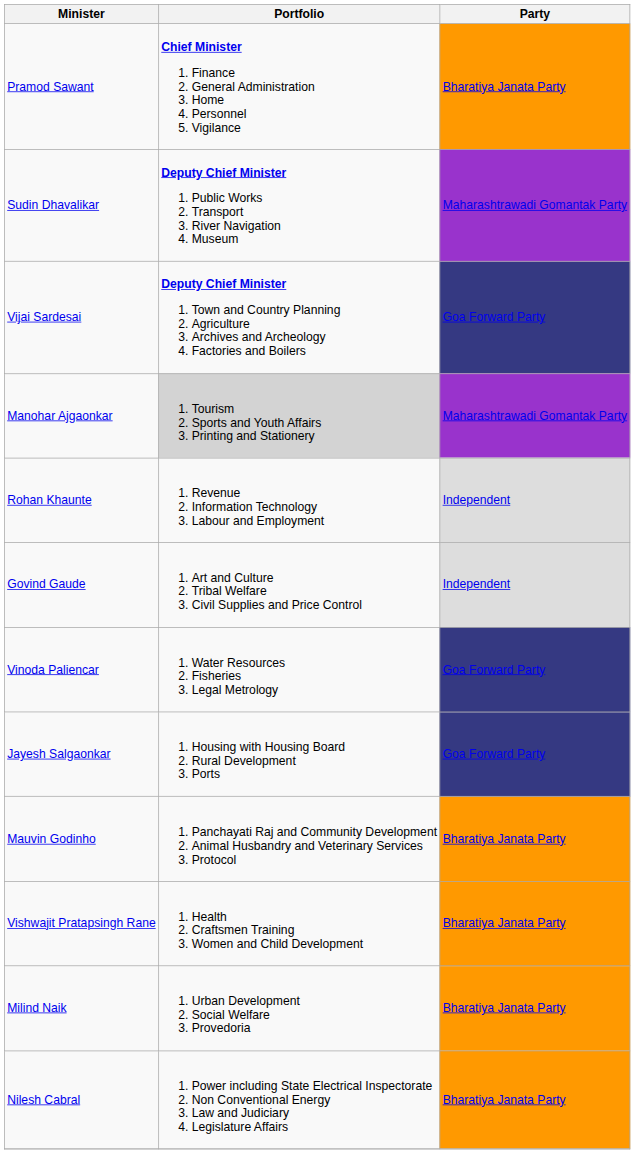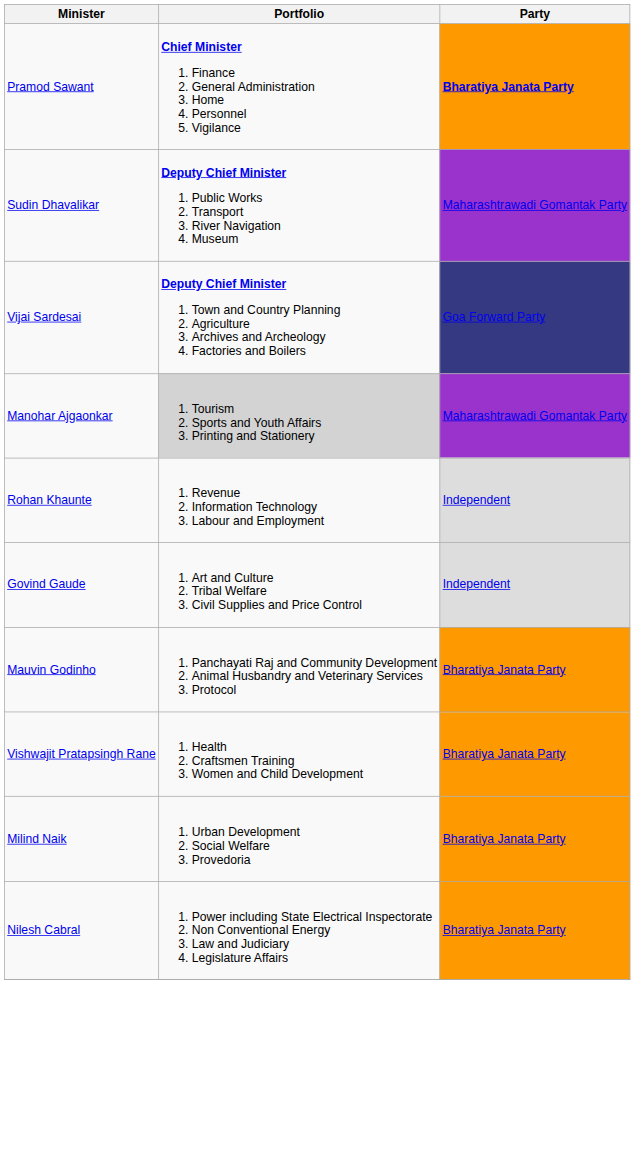(504, 86) normal -> (508, 86) bold
- row: (53, 669)
- row: (59, 754)
